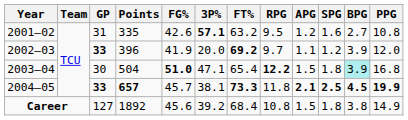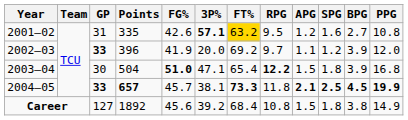(244, 32) no background -> (244, 32) gold background
(244, 51) bold -> (244, 51) normal
(357, 69) paleturquoise background -> (357, 69) no background
